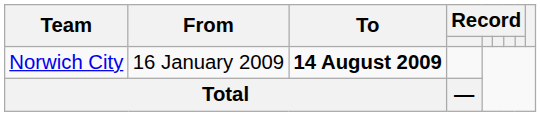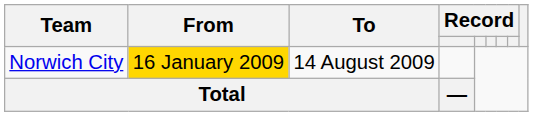(208, 62) no background -> (208, 62) gold background
(368, 62) bold -> (364, 62) normal
